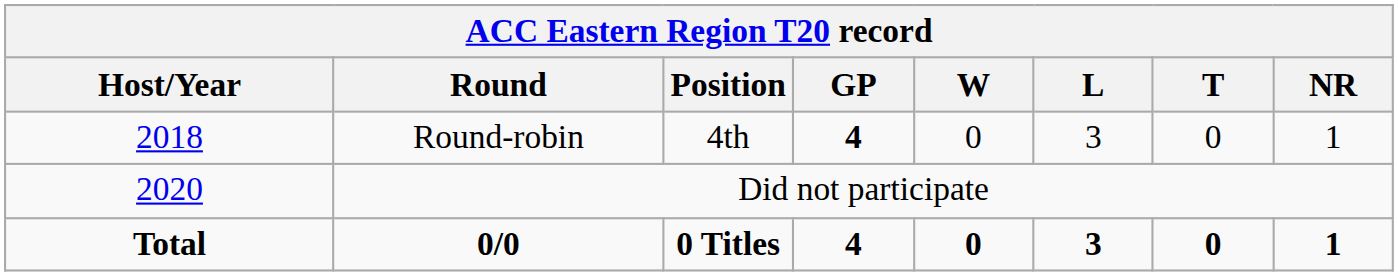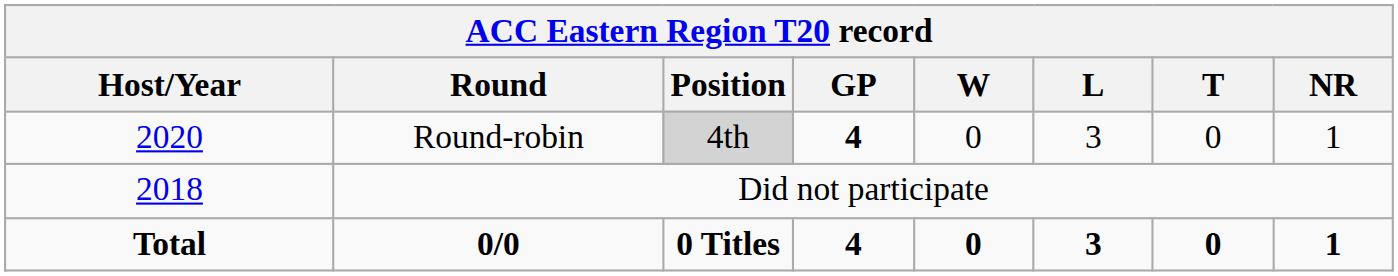(170, 137) 2018 -> (170, 137) 2020
(728, 137) no background -> (728, 137) lightgrey background
(170, 190) 2020 -> (170, 190) 2018
